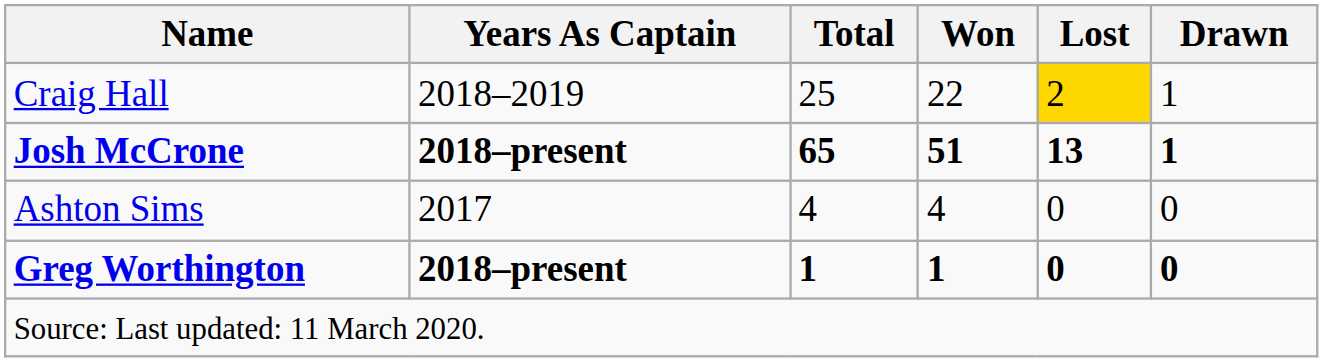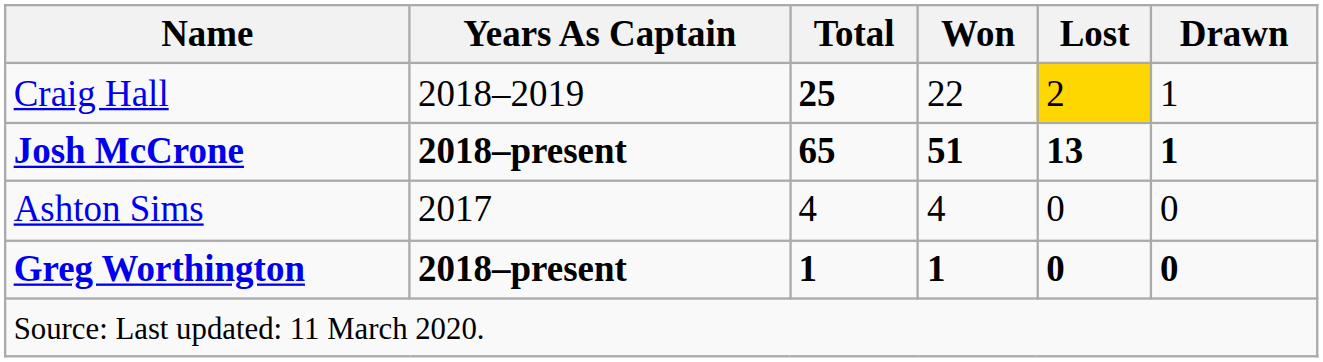(817, 92) normal -> (817, 92) bold
